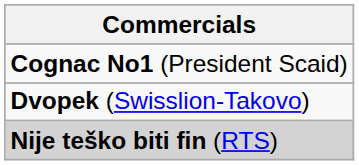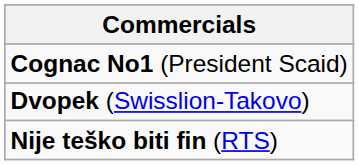(144, 141) lightgrey background -> (144, 141) no background
